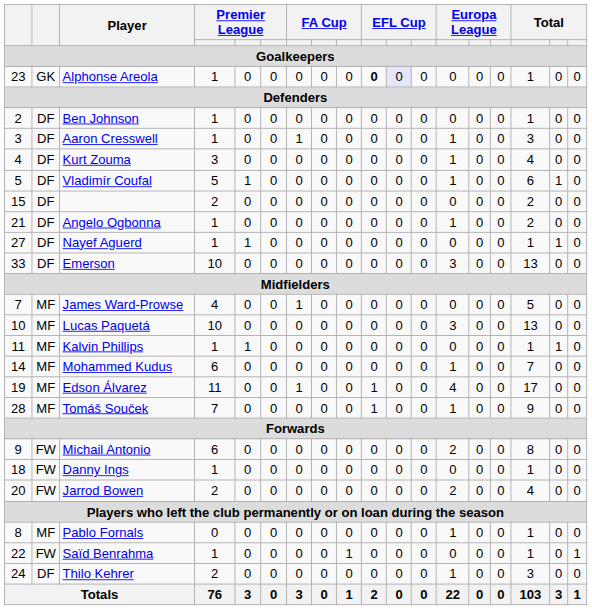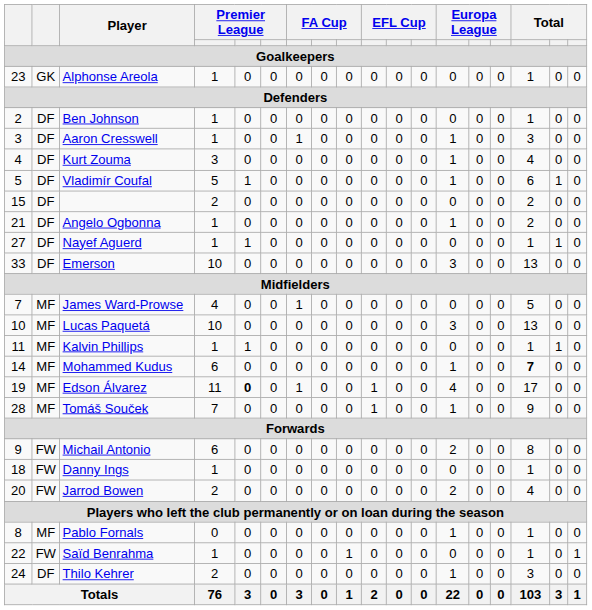(374, 77) bold -> (374, 77) normal
(399, 77) lavender background -> (399, 77) no background
(530, 367) normal -> (530, 367) bold
(248, 387) normal -> (248, 387) bold
